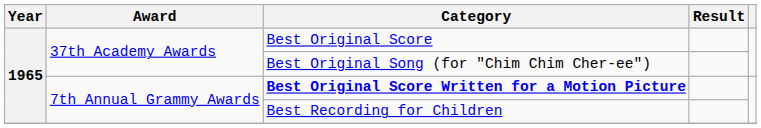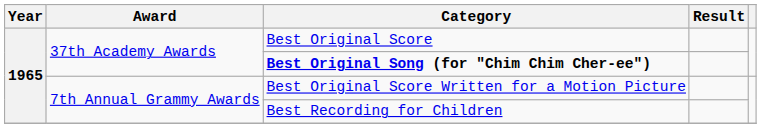(459, 64) normal -> (459, 64) bold
(476, 88) bold -> (476, 88) normal
